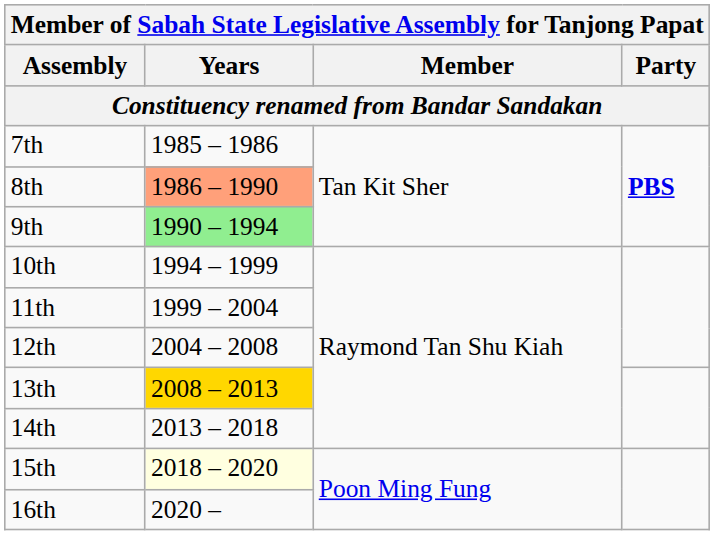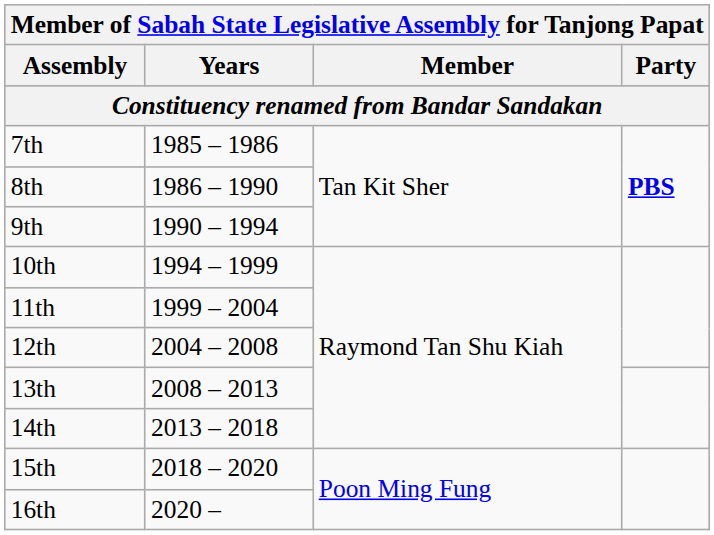(215, 186) lightsalmon background -> (215, 186) no background
(215, 226) lightgreen background -> (215, 226) no background
(215, 387) gold background -> (215, 387) no background
(215, 468) lightyellow background -> (215, 468) no background
